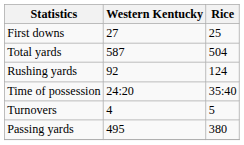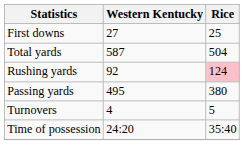(218, 71) no background -> (218, 71) pink background
rows swapped: (40, 129) <-> (54, 91)
